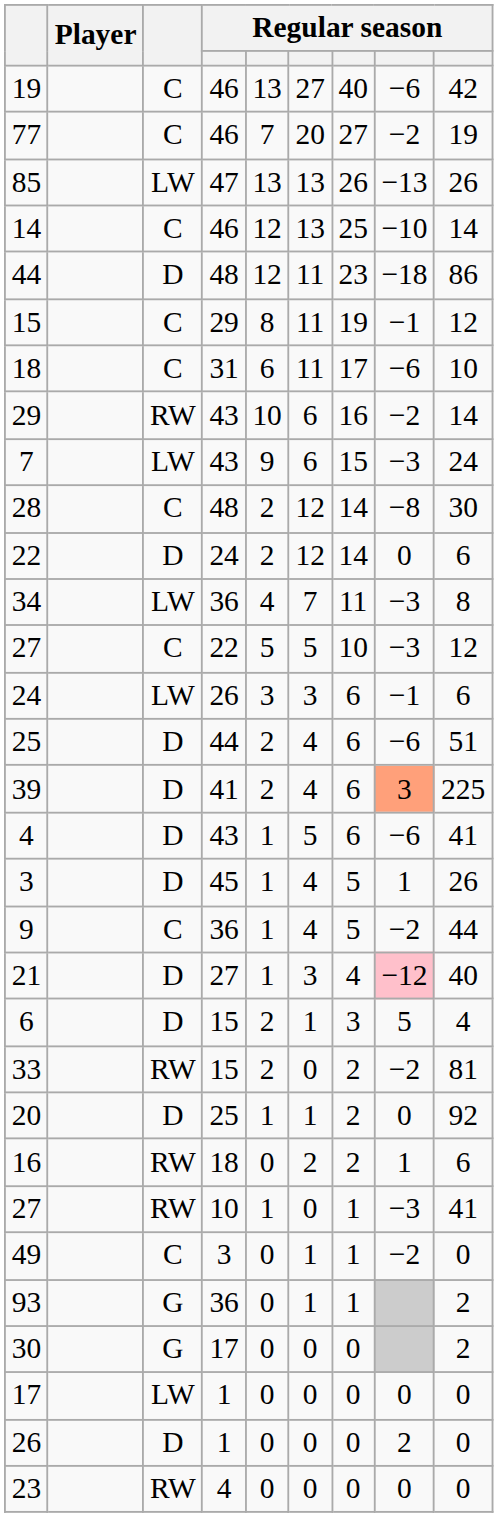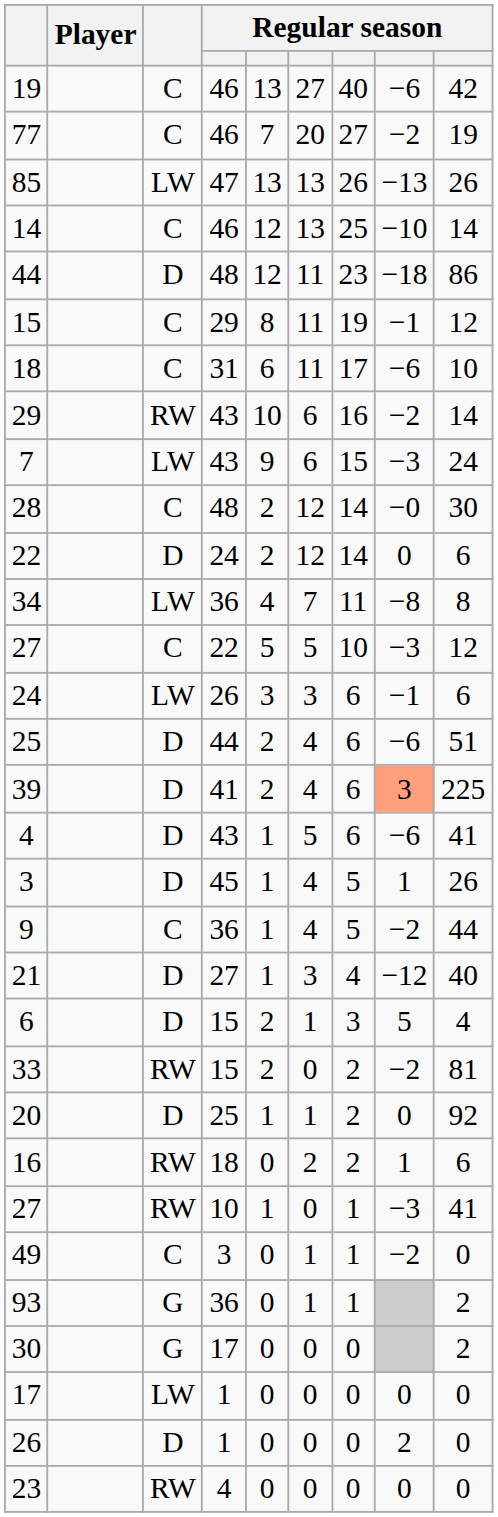(404, 508) −8 -> (404, 508) −0
(404, 601) −3 -> (404, 601) −8
(404, 975) pink background -> (404, 975) no background
